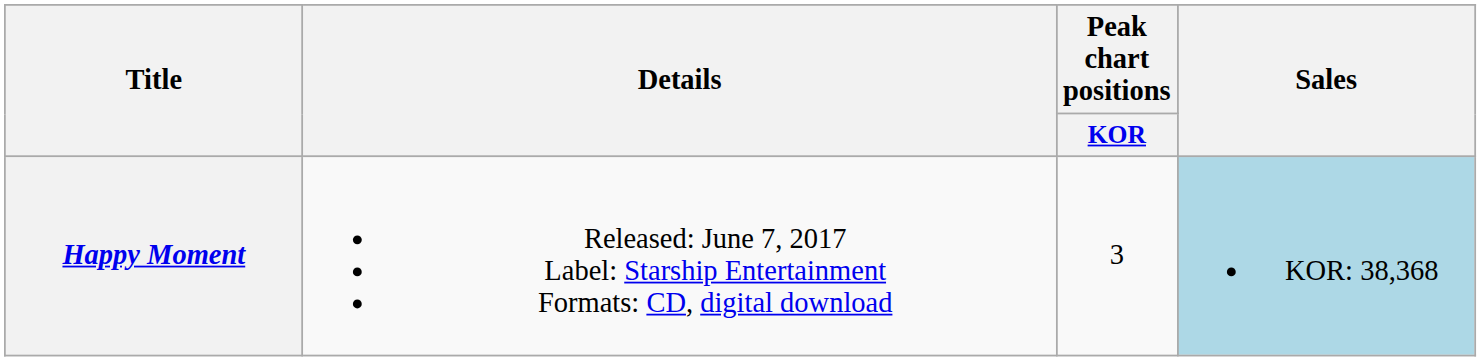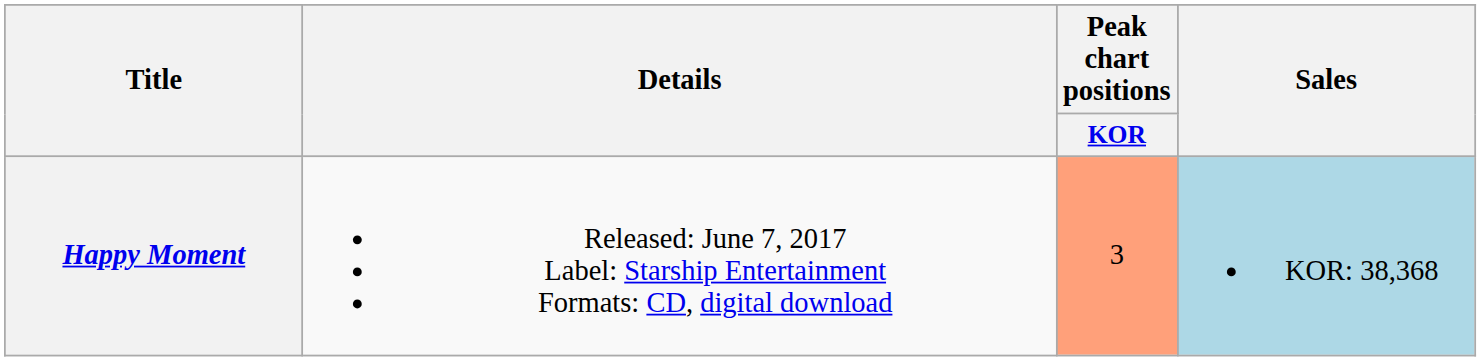(1117, 255) no background -> (1117, 255) lightsalmon background
